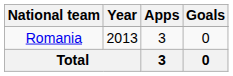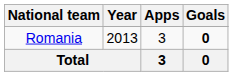(206, 37) normal -> (206, 37) bold
